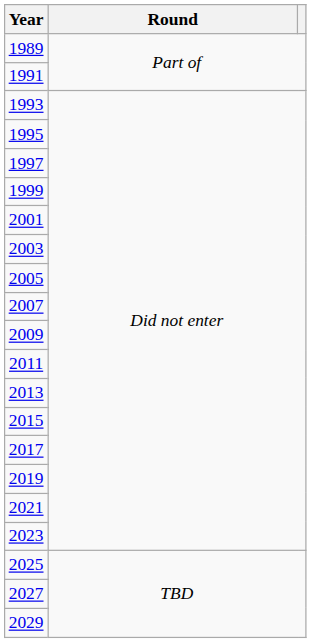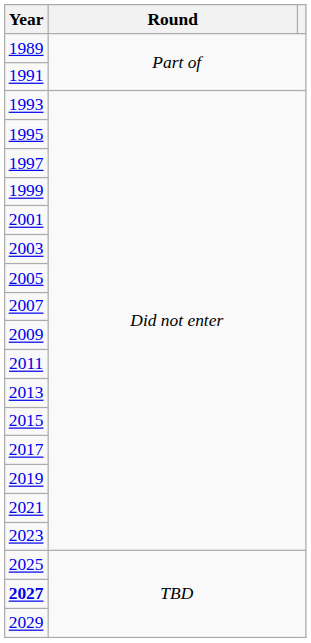(26, 594) normal -> (26, 594) bold
